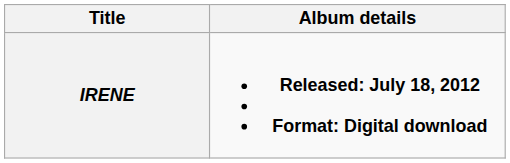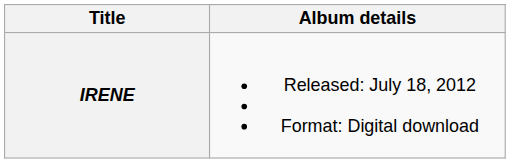(357, 105) bold -> (357, 105) normal
